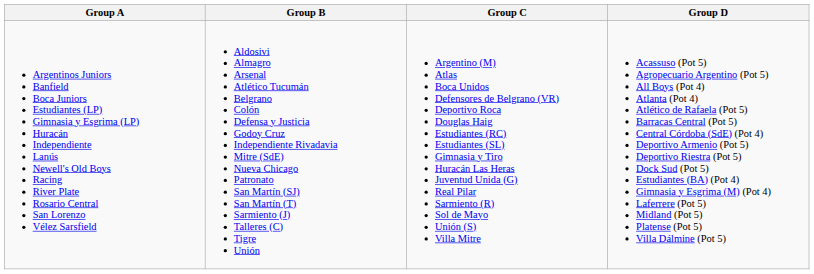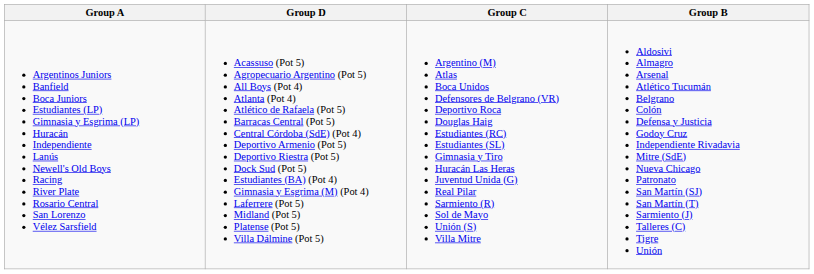columns swapped: (306, 12) <-> (708, 12)
